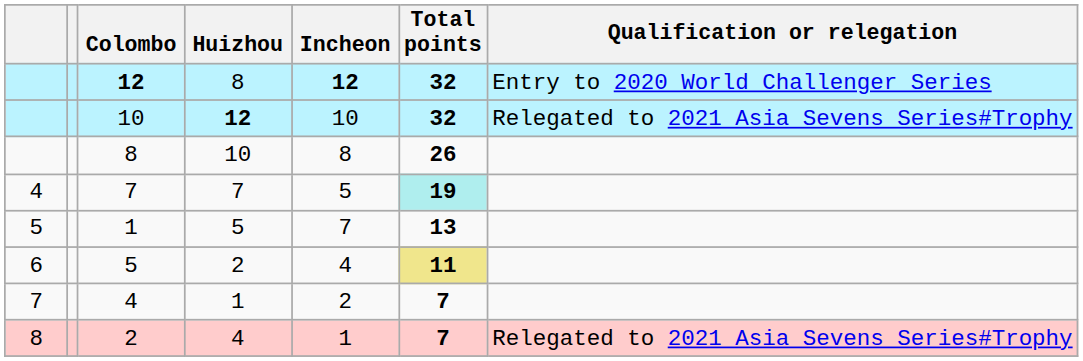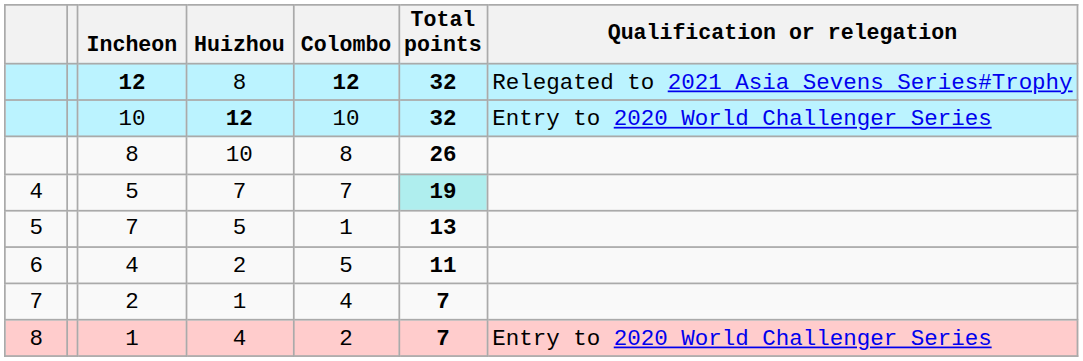columns swapped: (345, 46) <-> (131, 46)
(742, 82) Entry to 2020 World Challenger Series -> (782, 82) Relegated to 2021 Asia Sevens Series#Trophy
(782, 119) Relegated to 2021 Asia Sevens Series#Trophy -> (742, 119) Entry to 2020 World Challenger Series
(443, 265) khaki background -> (443, 265) no background
(782, 339) Relegated to 2021 Asia Sevens Series#Trophy -> (742, 339) Entry to 2020 World Challenger Series
